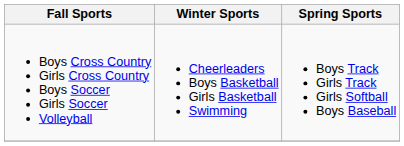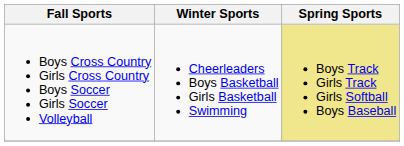(340, 90) no background -> (340, 90) khaki background
